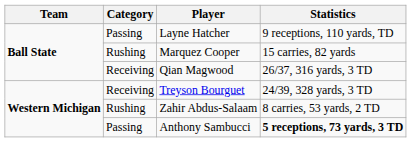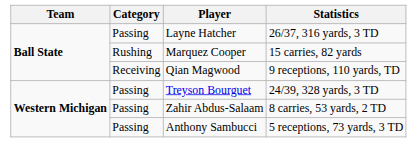(328, 33) 9 receptions, 110 yards, TD -> (324, 33) 26/37, 316 yards, 3 TD
(317, 71) 26/37, 316 yards, 3 TD -> (334, 71) 9 receptions, 110 yards, TD
(130, 89) Receiving -> (130, 89) Passing
(126, 108) Rushing -> (130, 108) Passing
(333, 127) bold -> (336, 127) normal
